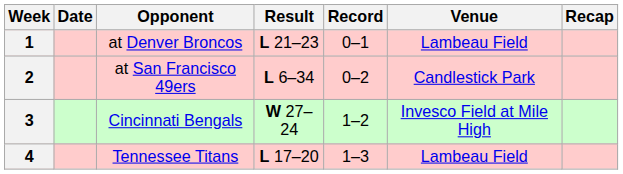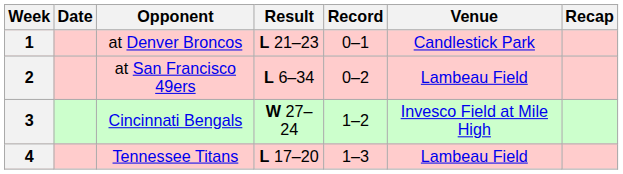(474, 42) Lambeau Field -> (474, 42) Candlestick Park
(474, 77) Candlestick Park -> (474, 77) Lambeau Field
